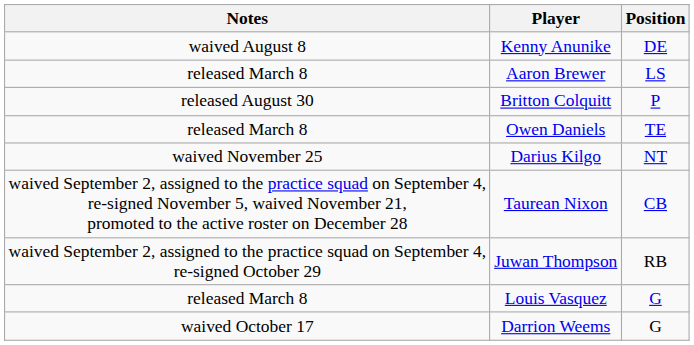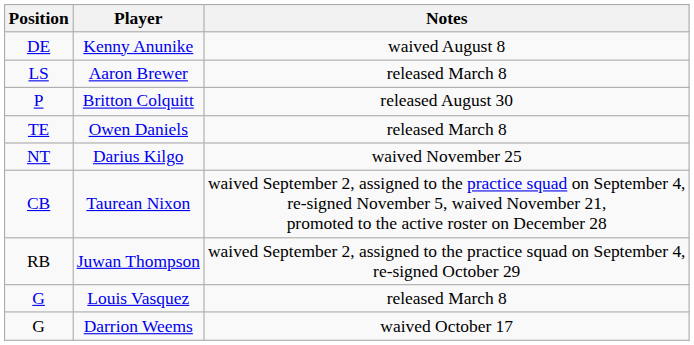columns swapped: (655, 18) <-> (247, 18)
